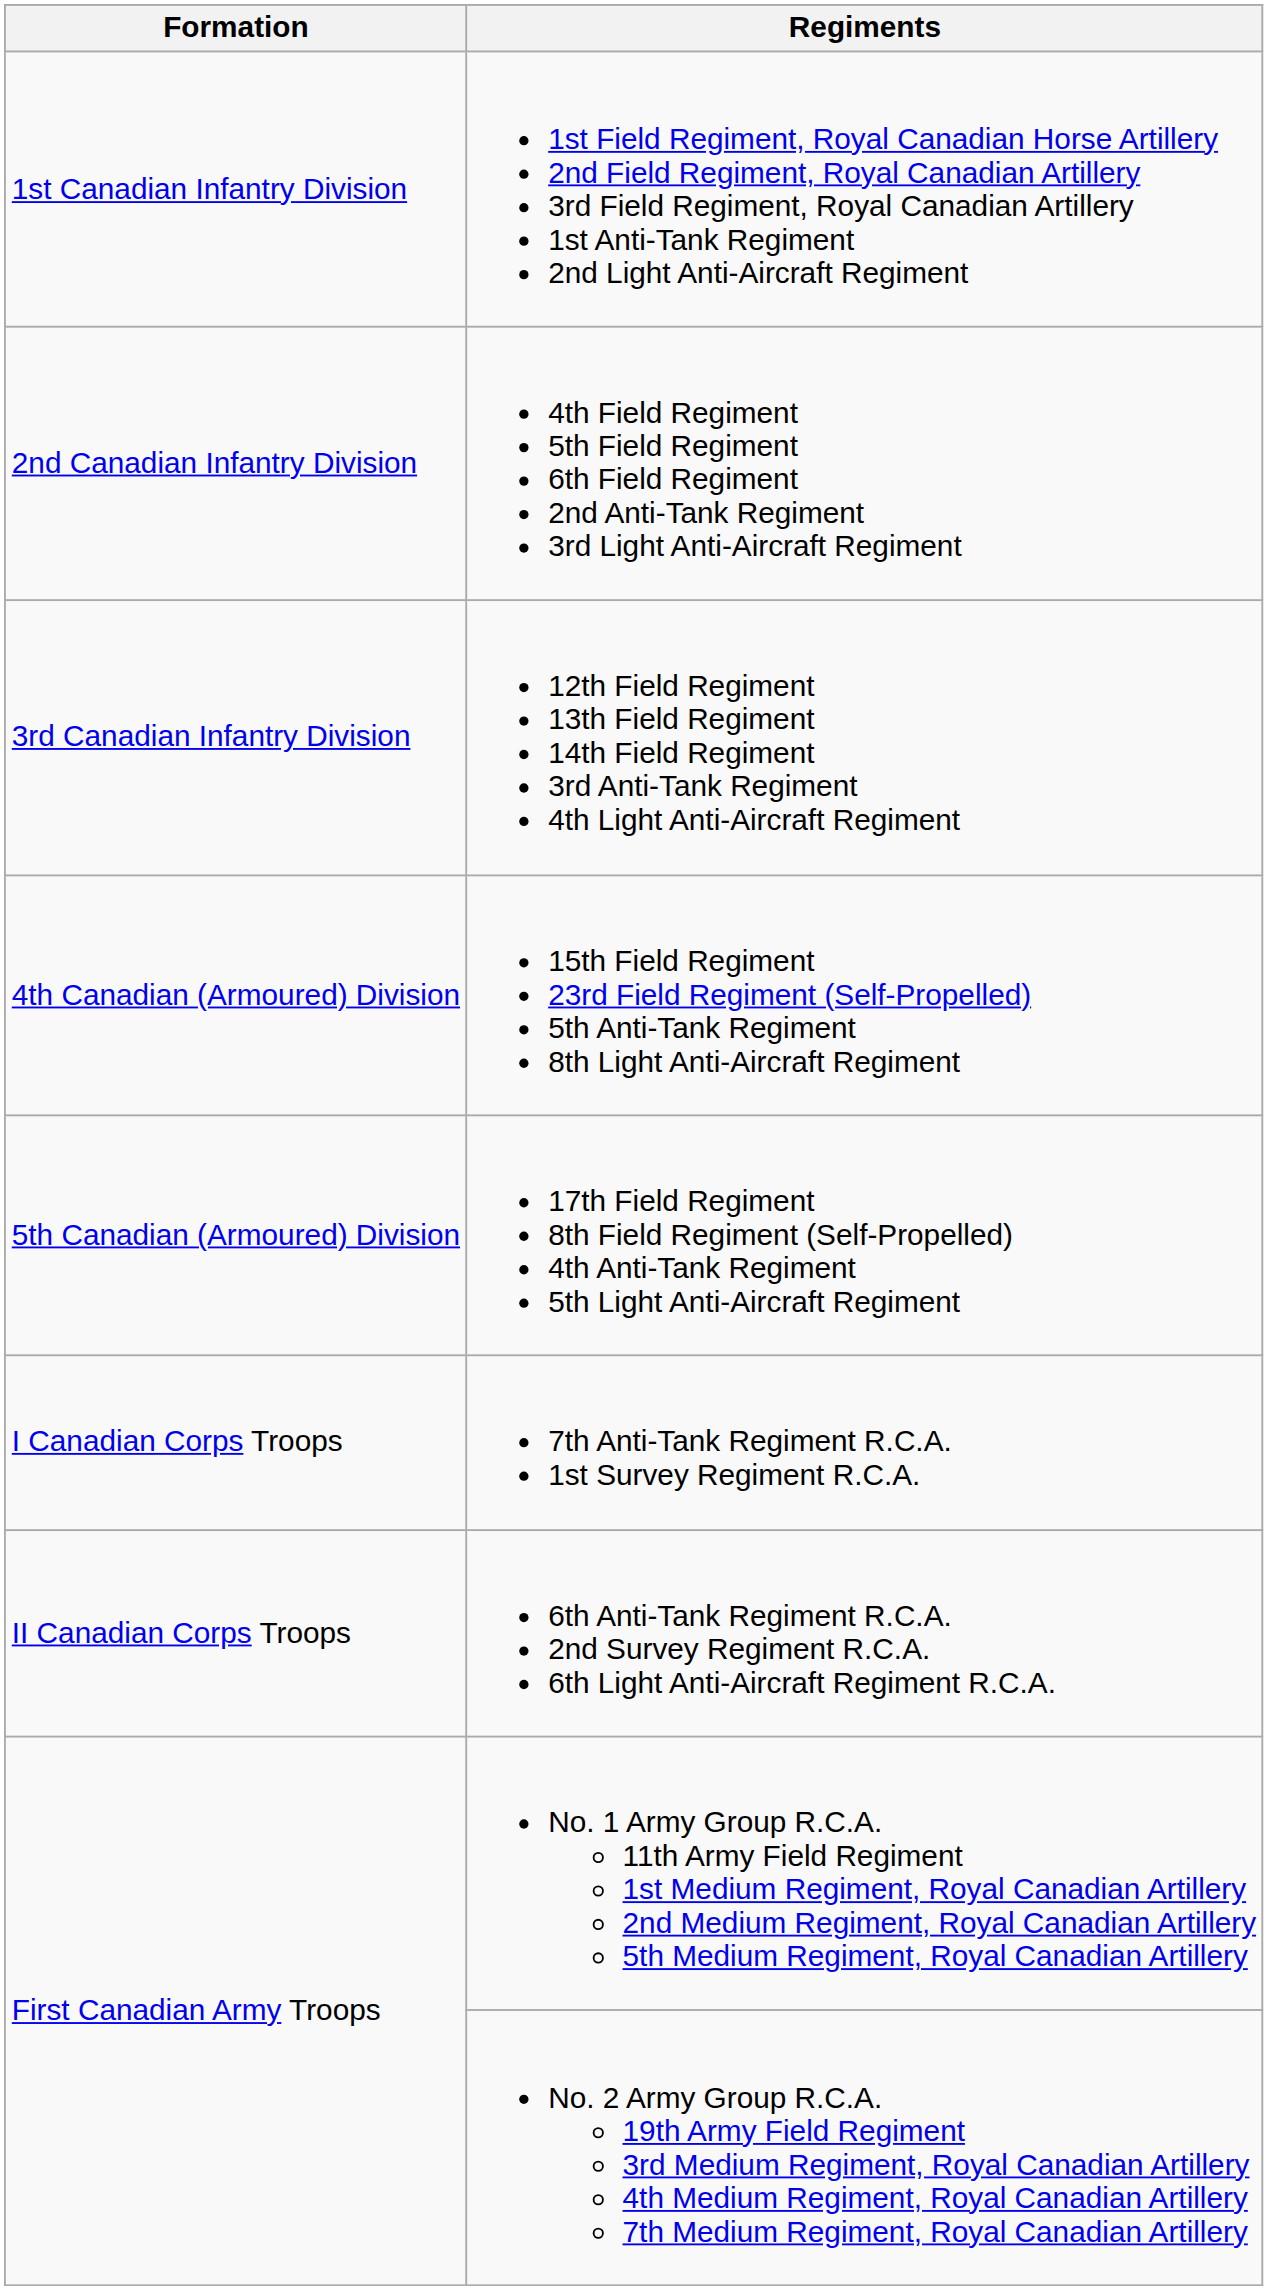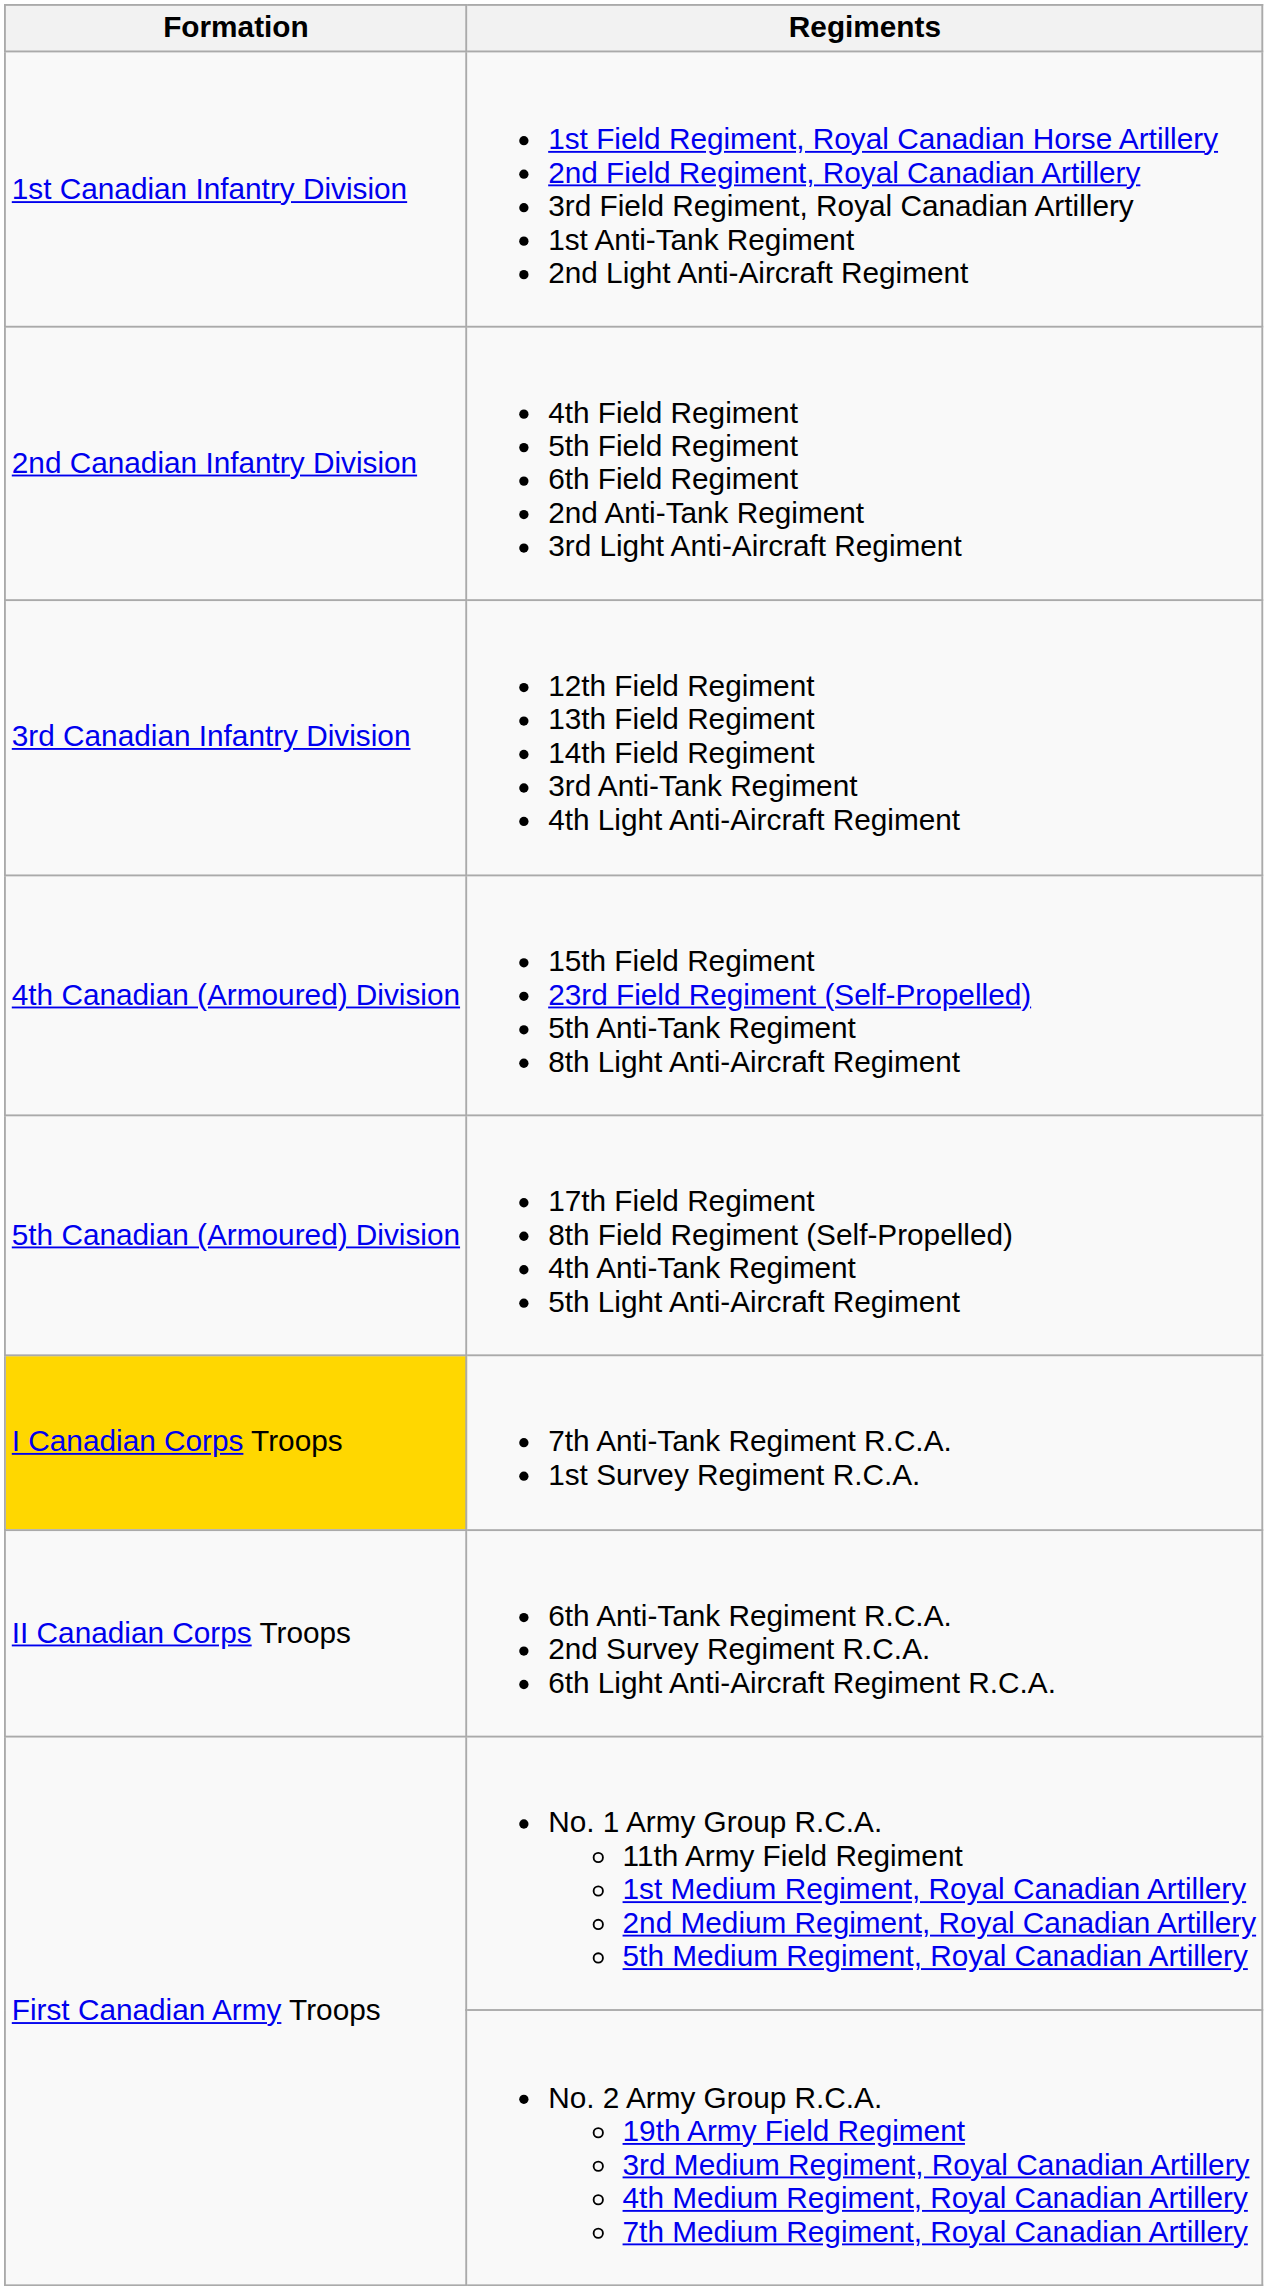(177, 1442) no background -> (177, 1442) gold background
